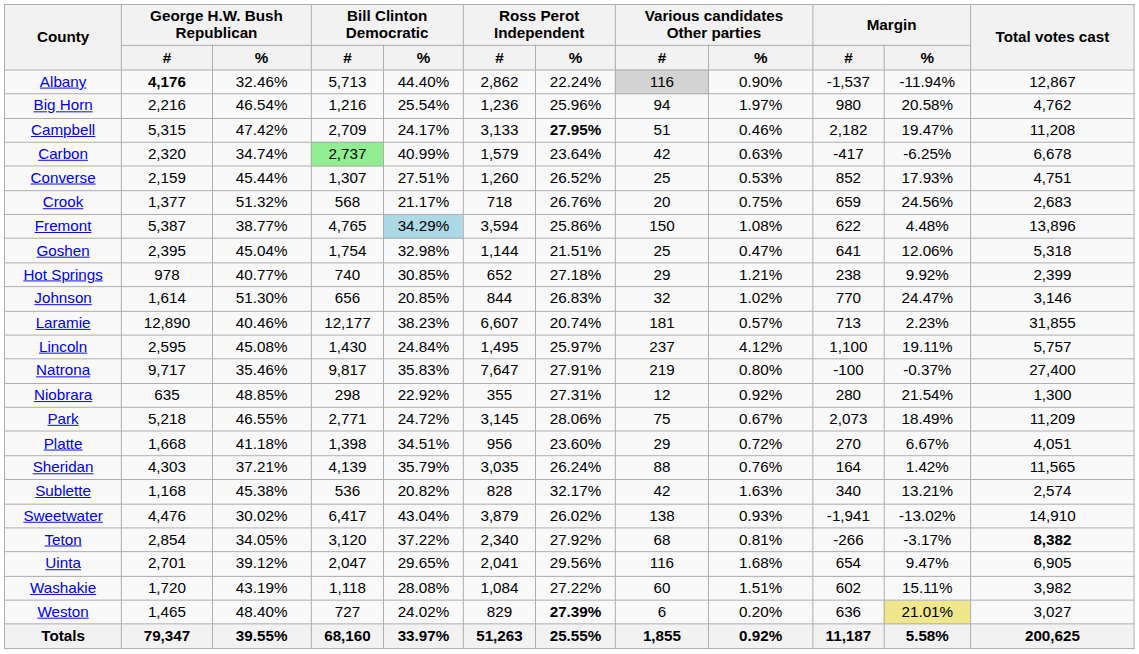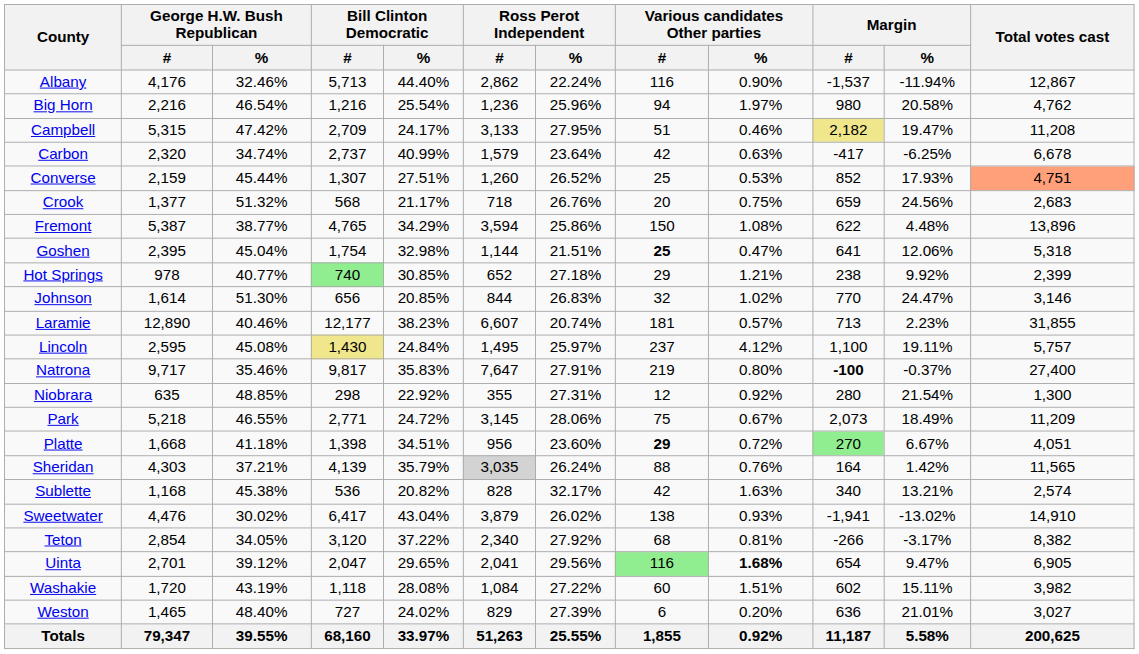(167, 81) bold -> (167, 81) normal
(662, 81) lightgrey background -> (662, 81) no background
(575, 130) bold -> (575, 130) normal
(848, 130) no background -> (848, 130) khaki background
(347, 154) lightgreen background -> (347, 154) no background
(1052, 178) no background -> (1052, 178) lightsalmon background
(423, 226) lightblue background -> (423, 226) no background
(662, 250) normal -> (662, 250) bold
(347, 274) no background -> (347, 274) lightgreen background
(347, 347) no background -> (347, 347) khaki background
(848, 371) normal -> (848, 371) bold
(662, 443) normal -> (662, 443) bold
(848, 443) no background -> (848, 443) lightgreen background
(499, 467) no background -> (499, 467) lightgrey background
(1052, 539) bold -> (1052, 539) normal
(662, 563) no background -> (662, 563) lightgreen background
(761, 563) normal -> (761, 563) bold
(575, 612) bold -> (575, 612) normal
(927, 612) khaki background -> (927, 612) no background
